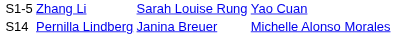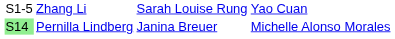(17, 26) no background -> (17, 26) lightgreen background
